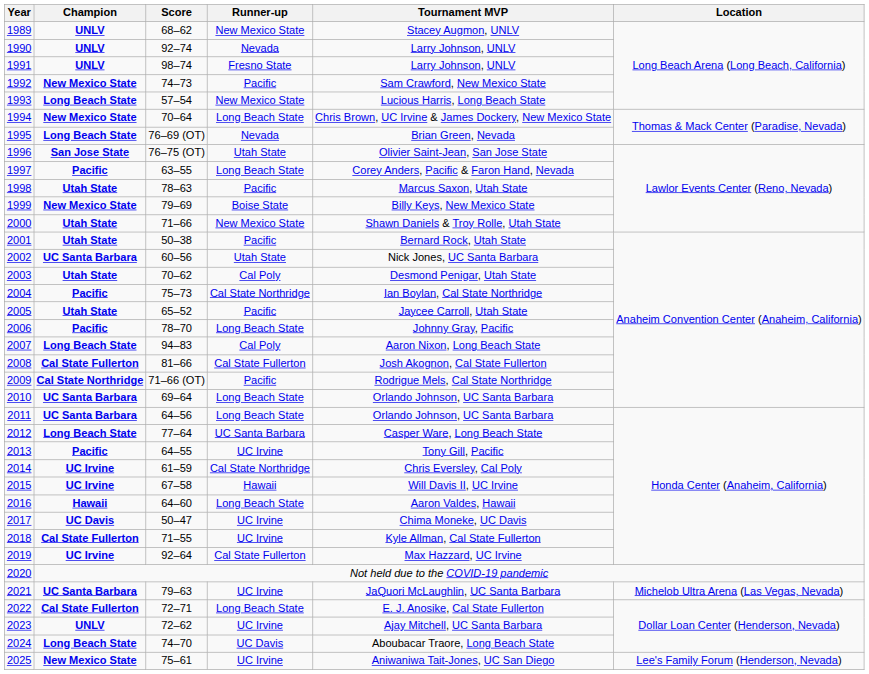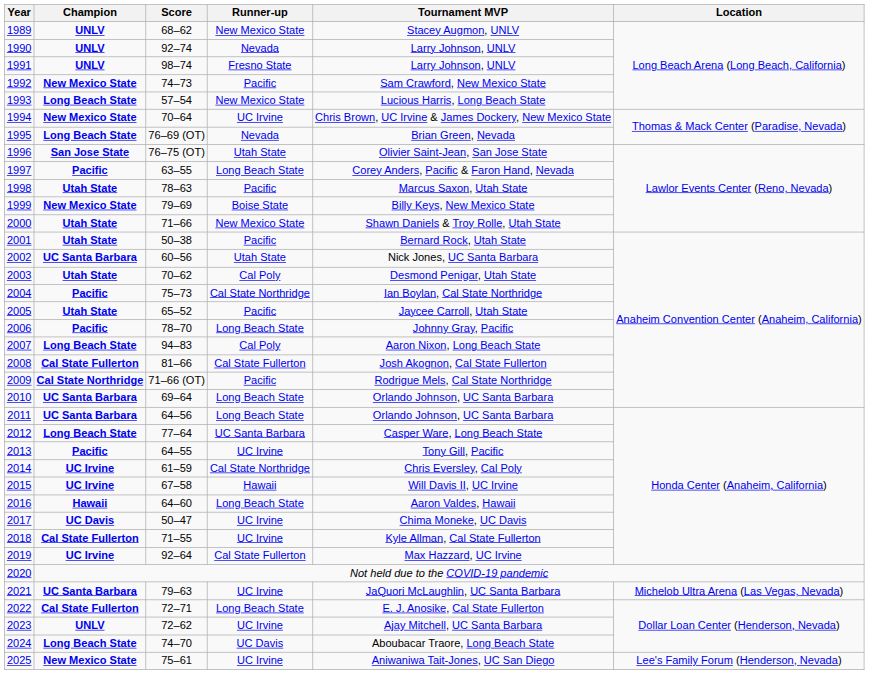(260, 118) Long Beach State -> (260, 118) UC Irvine
